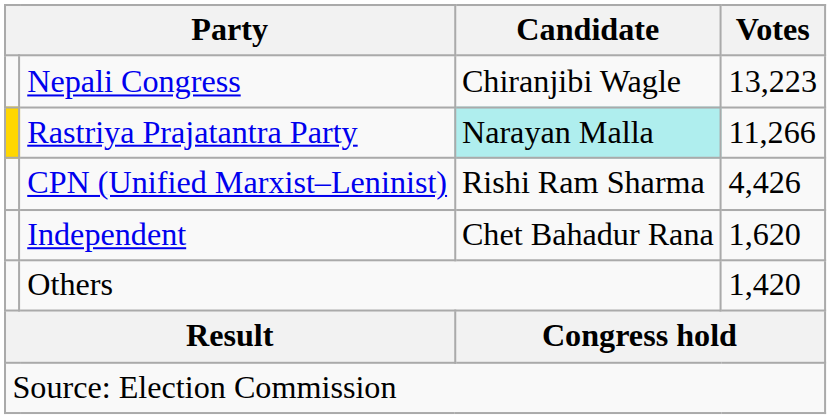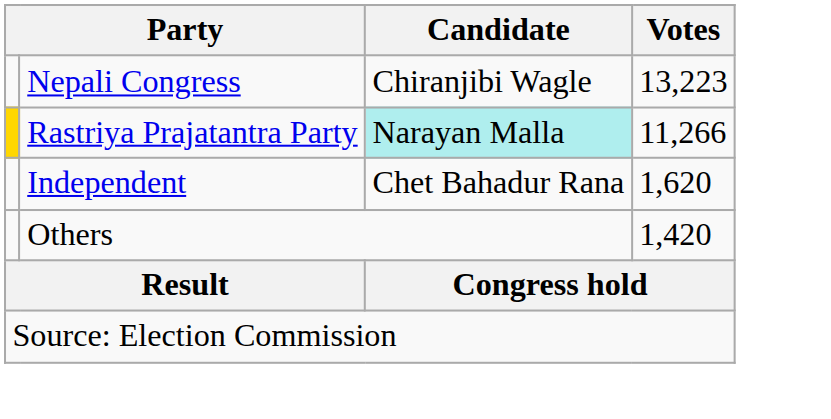- row: (237, 183)
